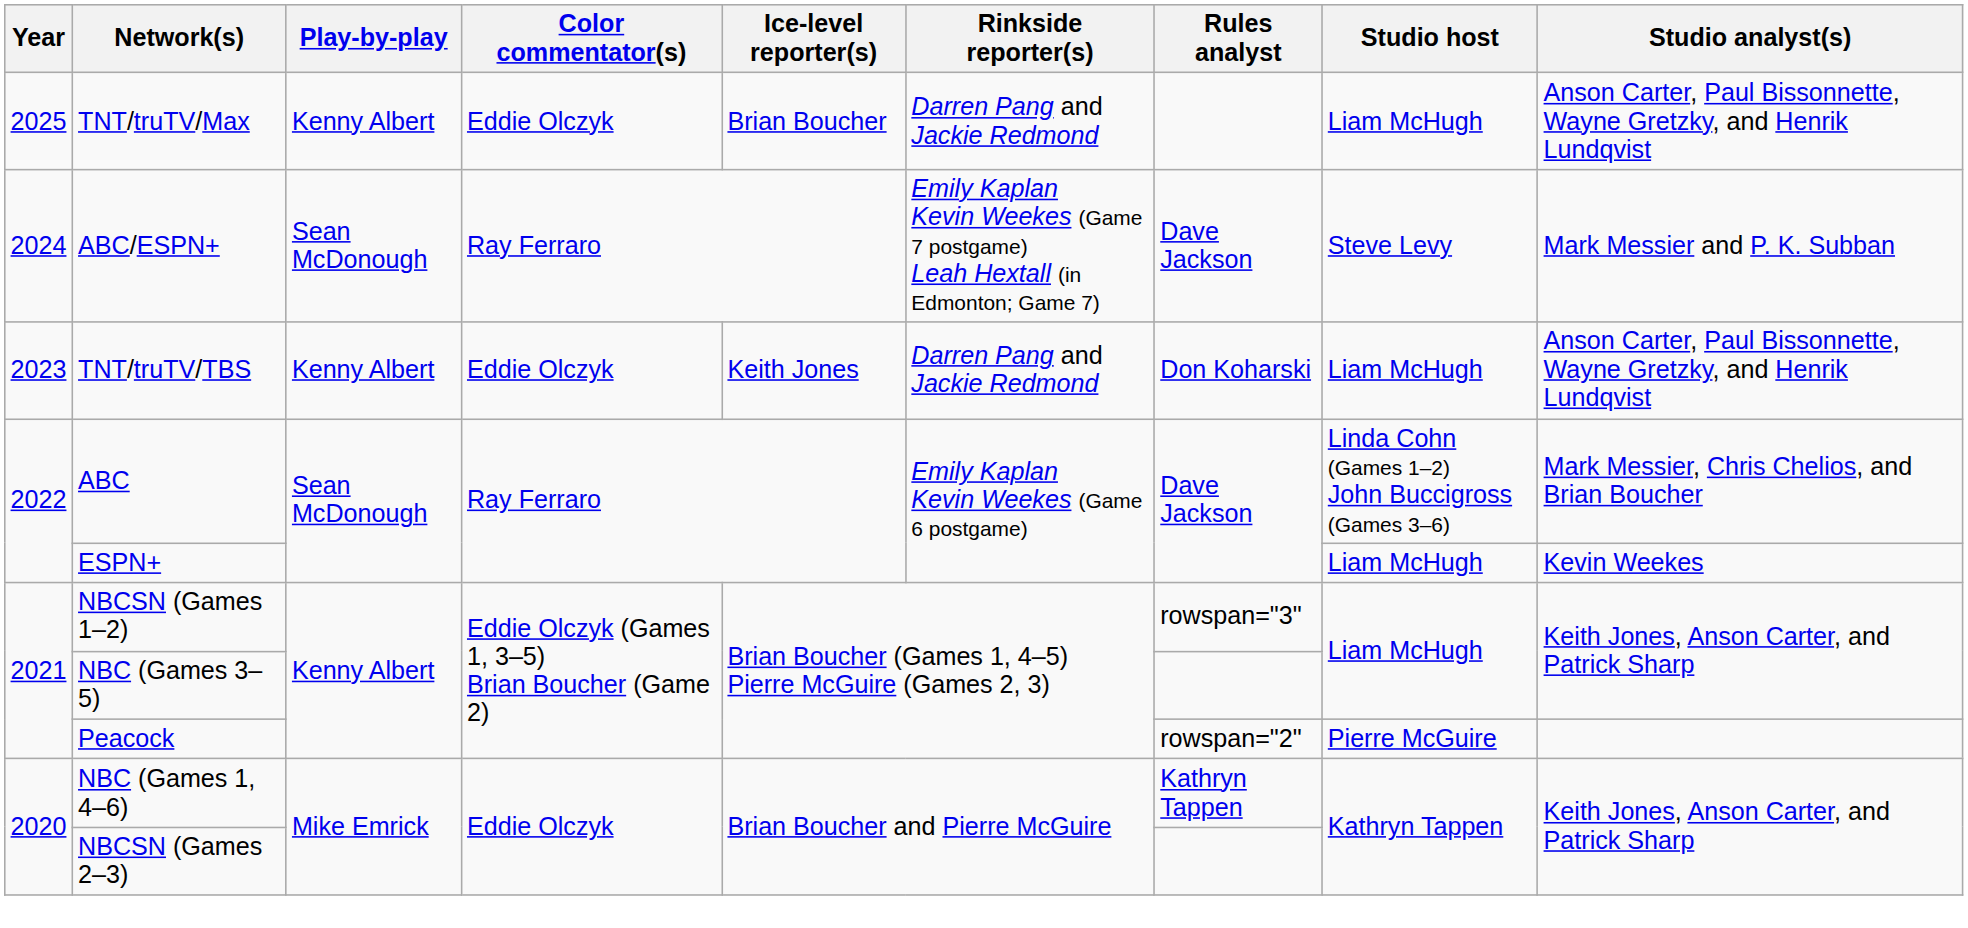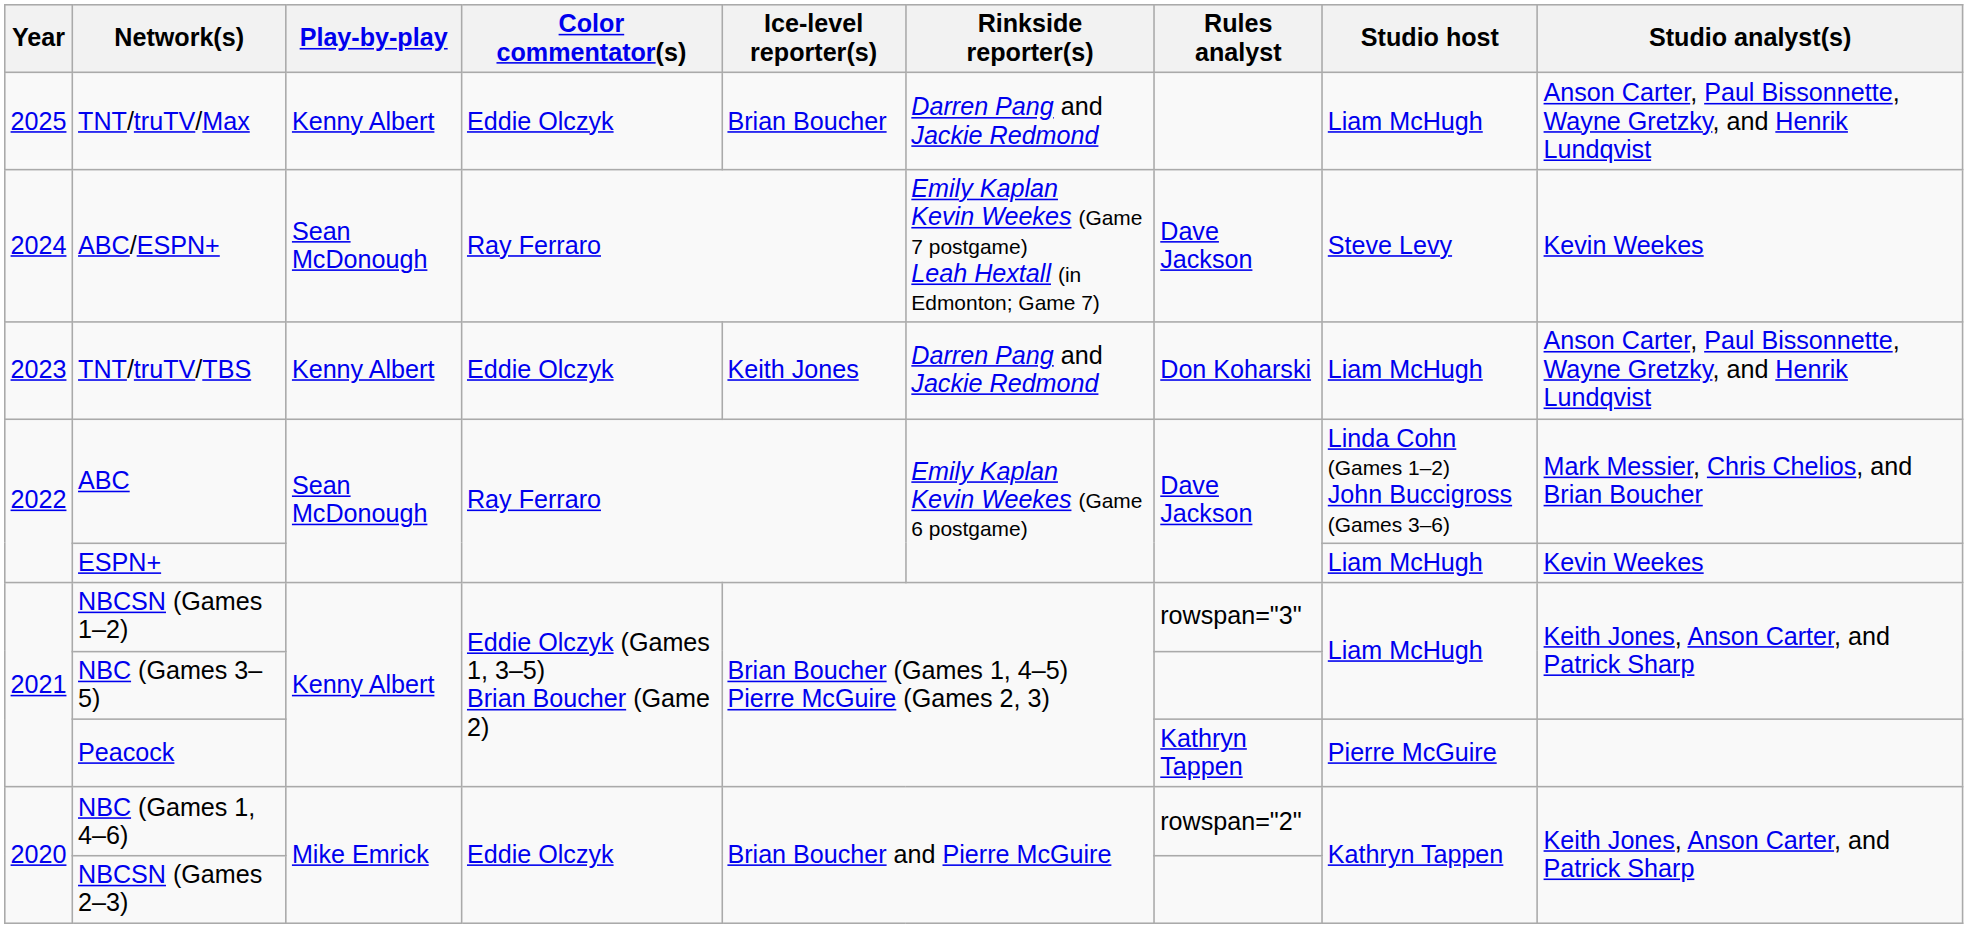(1719, 245) Mark Messier and P. K. Subban -> (1624, 245) Kevin Weekes
(1231, 738) rowspan="2" -> (1204, 752) Kathryn Tappen
(1204, 792) Kathryn Tappen -> (1231, 820) rowspan="2"
